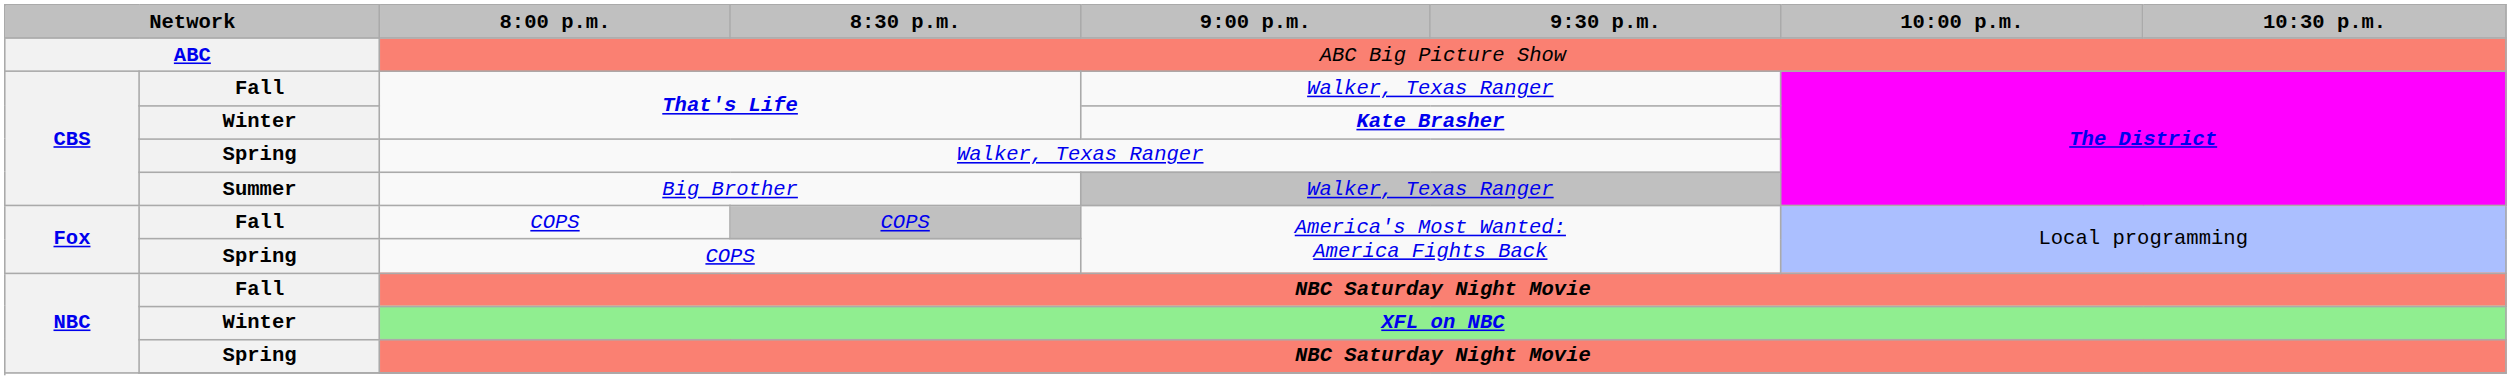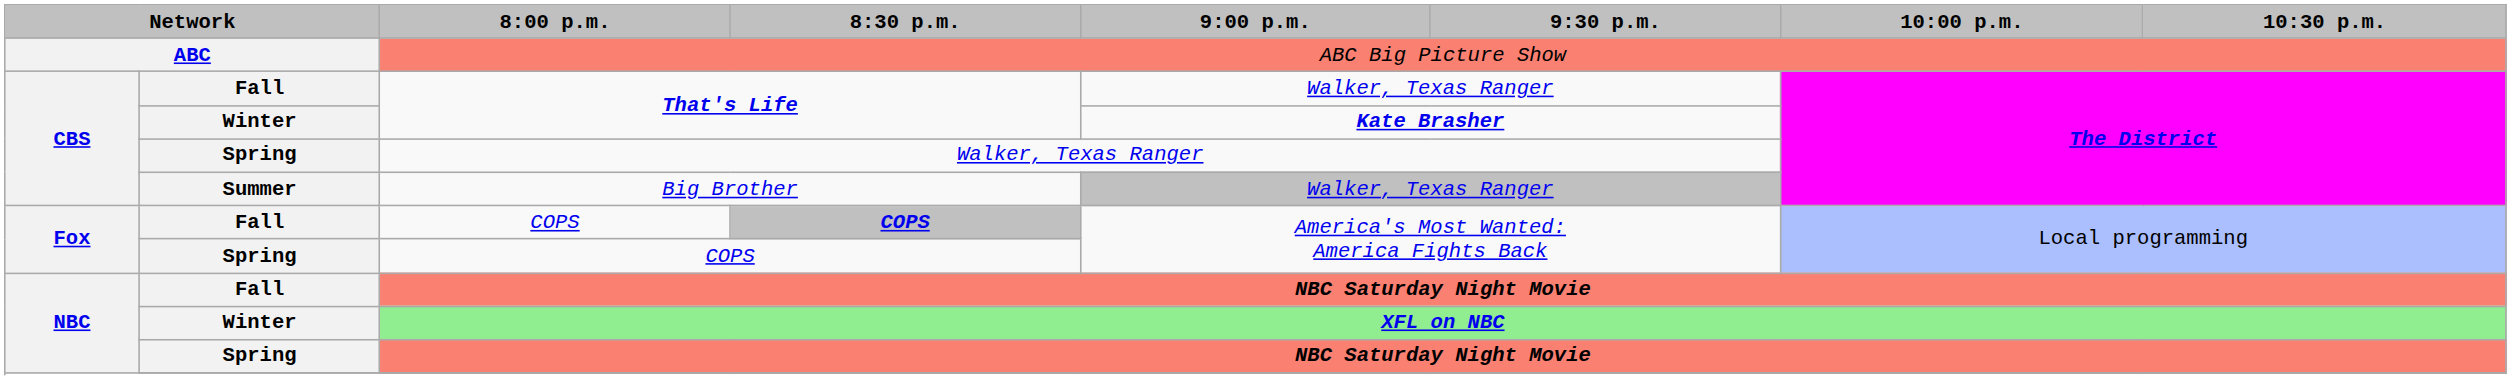(905, 222) normal -> (905, 222) bold
